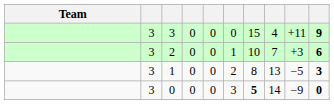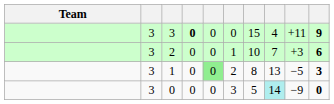(192, 33) normal -> (192, 33) bold
(213, 71) no background -> (213, 71) lightgreen background
(254, 90) bold -> (254, 90) normal
(275, 90) no background -> (275, 90) paleturquoise background
